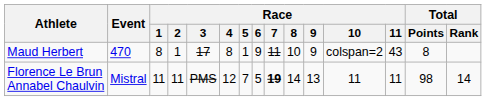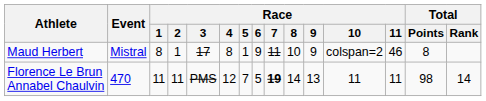(120, 53) 470 -> (128, 53) Mistral
(396, 53) 43 -> (396, 53) 46
(128, 79) Mistral -> (120, 79) 470
